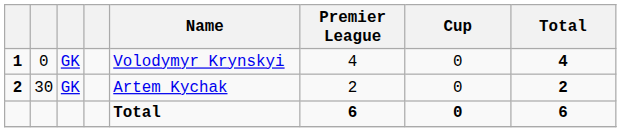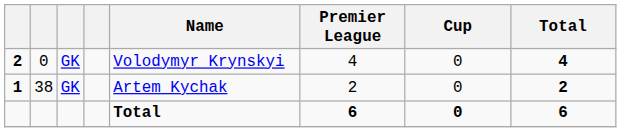(18, 62) 1 -> (18, 62) 2
(18, 88) 2 -> (18, 88) 1
(44, 88) 30 -> (44, 88) 38
